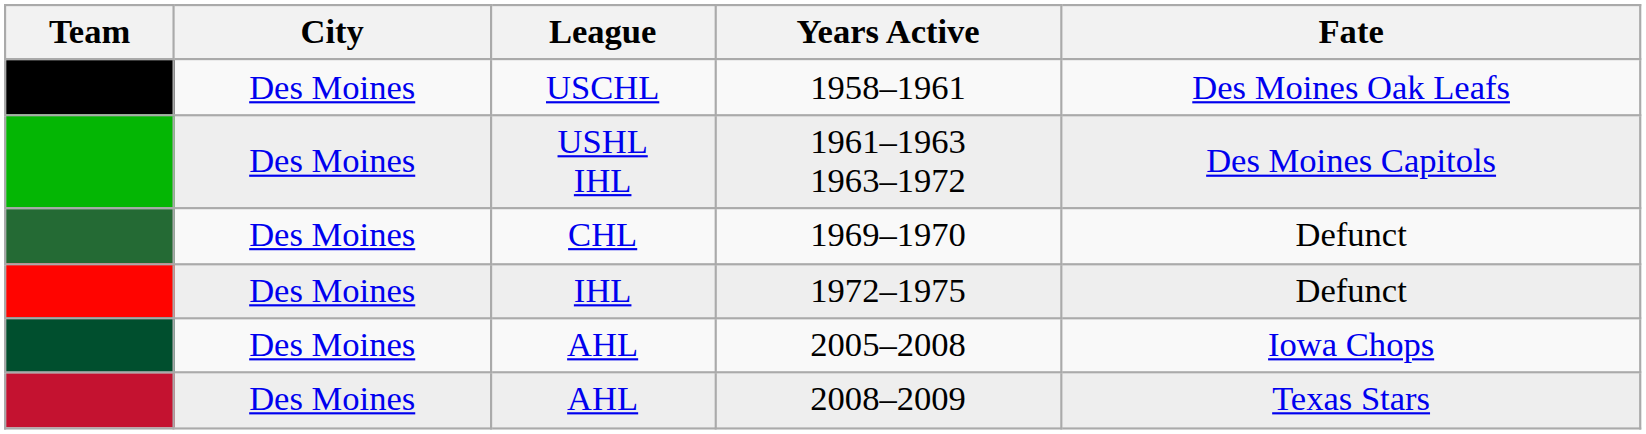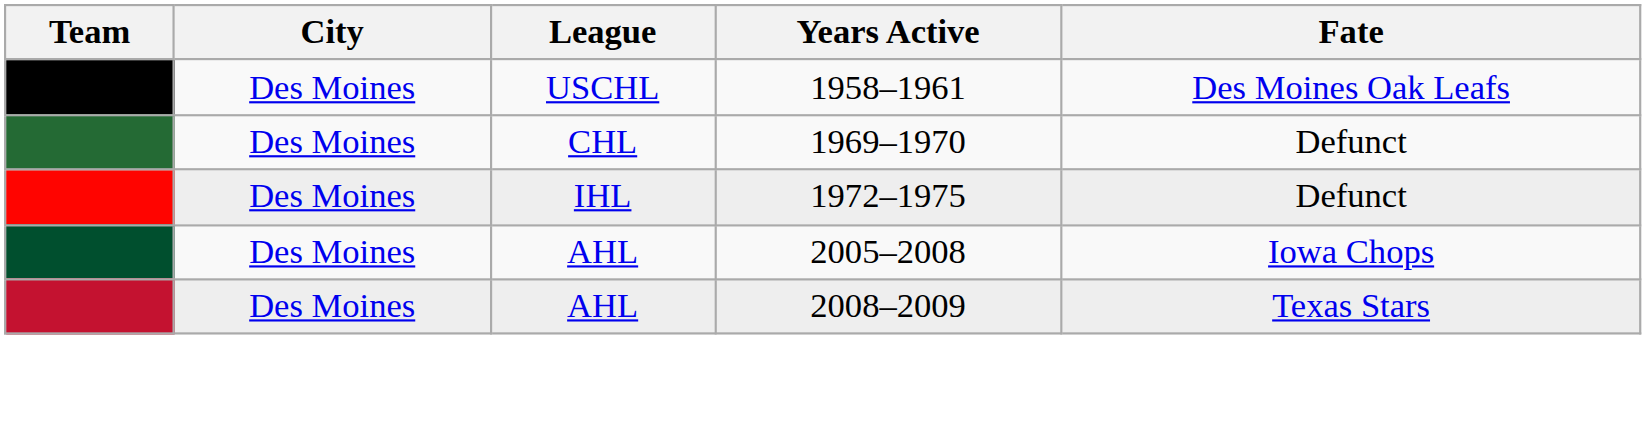- row: (888, 160)
